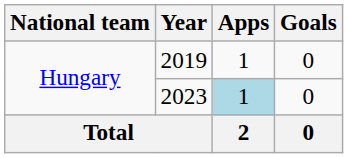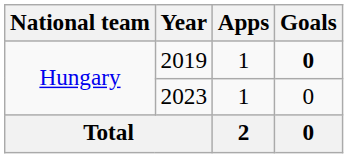(308, 59) normal -> (308, 59) bold
(243, 96) lightblue background -> (243, 96) no background
